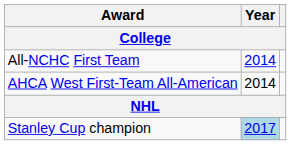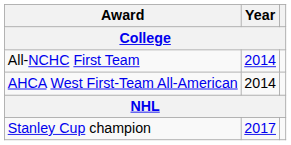(260, 128) lightblue background -> (260, 128) no background
